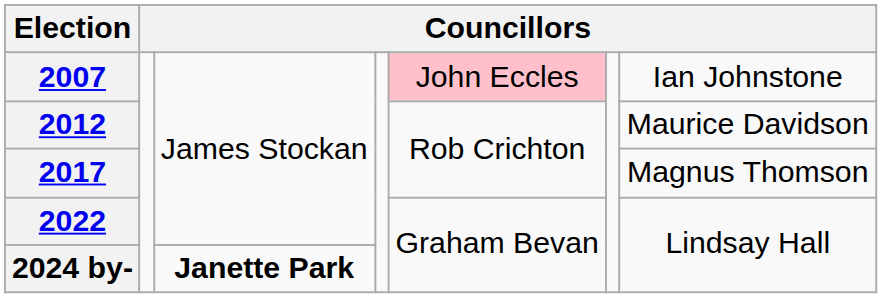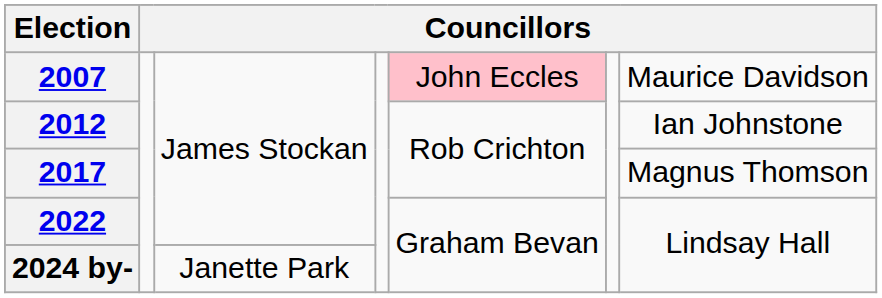(748, 76) Ian Johnstone -> (748, 76) Maurice Davidson
(748, 124) Maurice Davidson -> (748, 124) Ian Johnstone
(264, 268) bold -> (264, 268) normal
